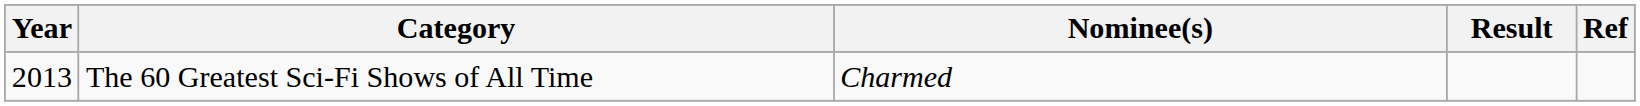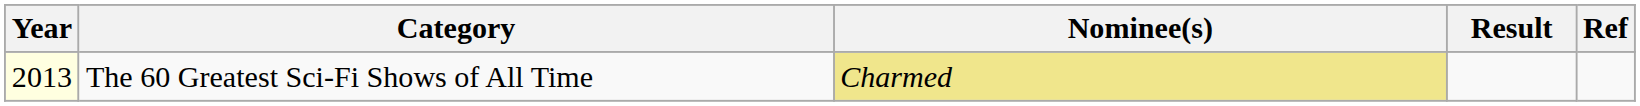(42, 76) no background -> (42, 76) lightyellow background
(896, 76) no background -> (896, 76) khaki background
